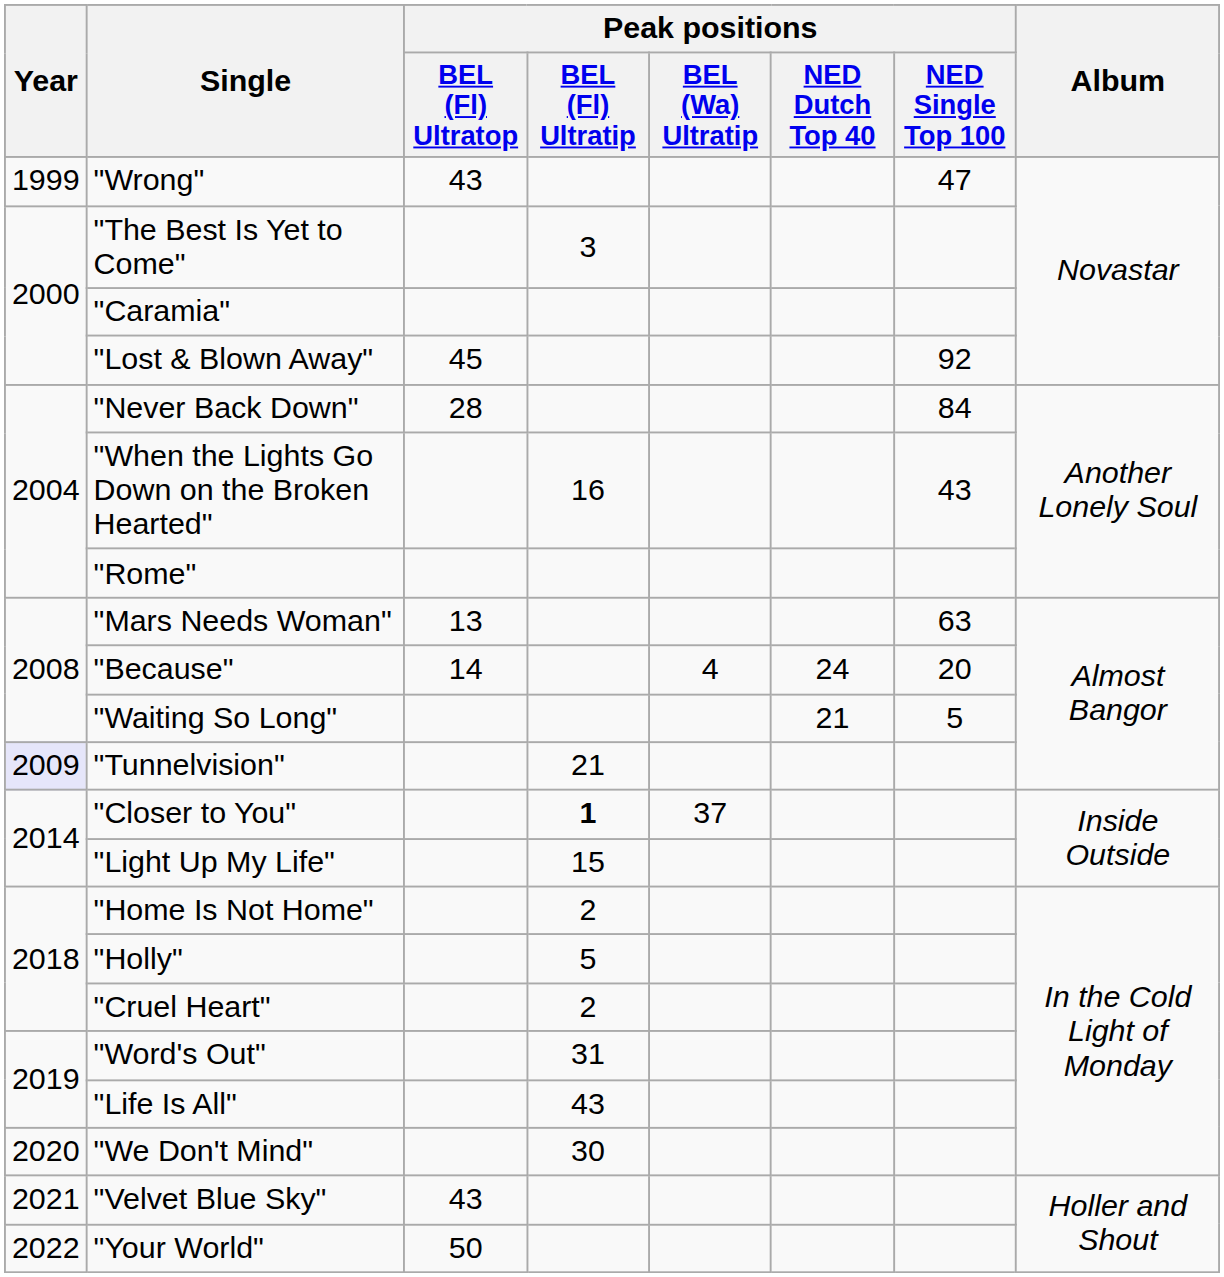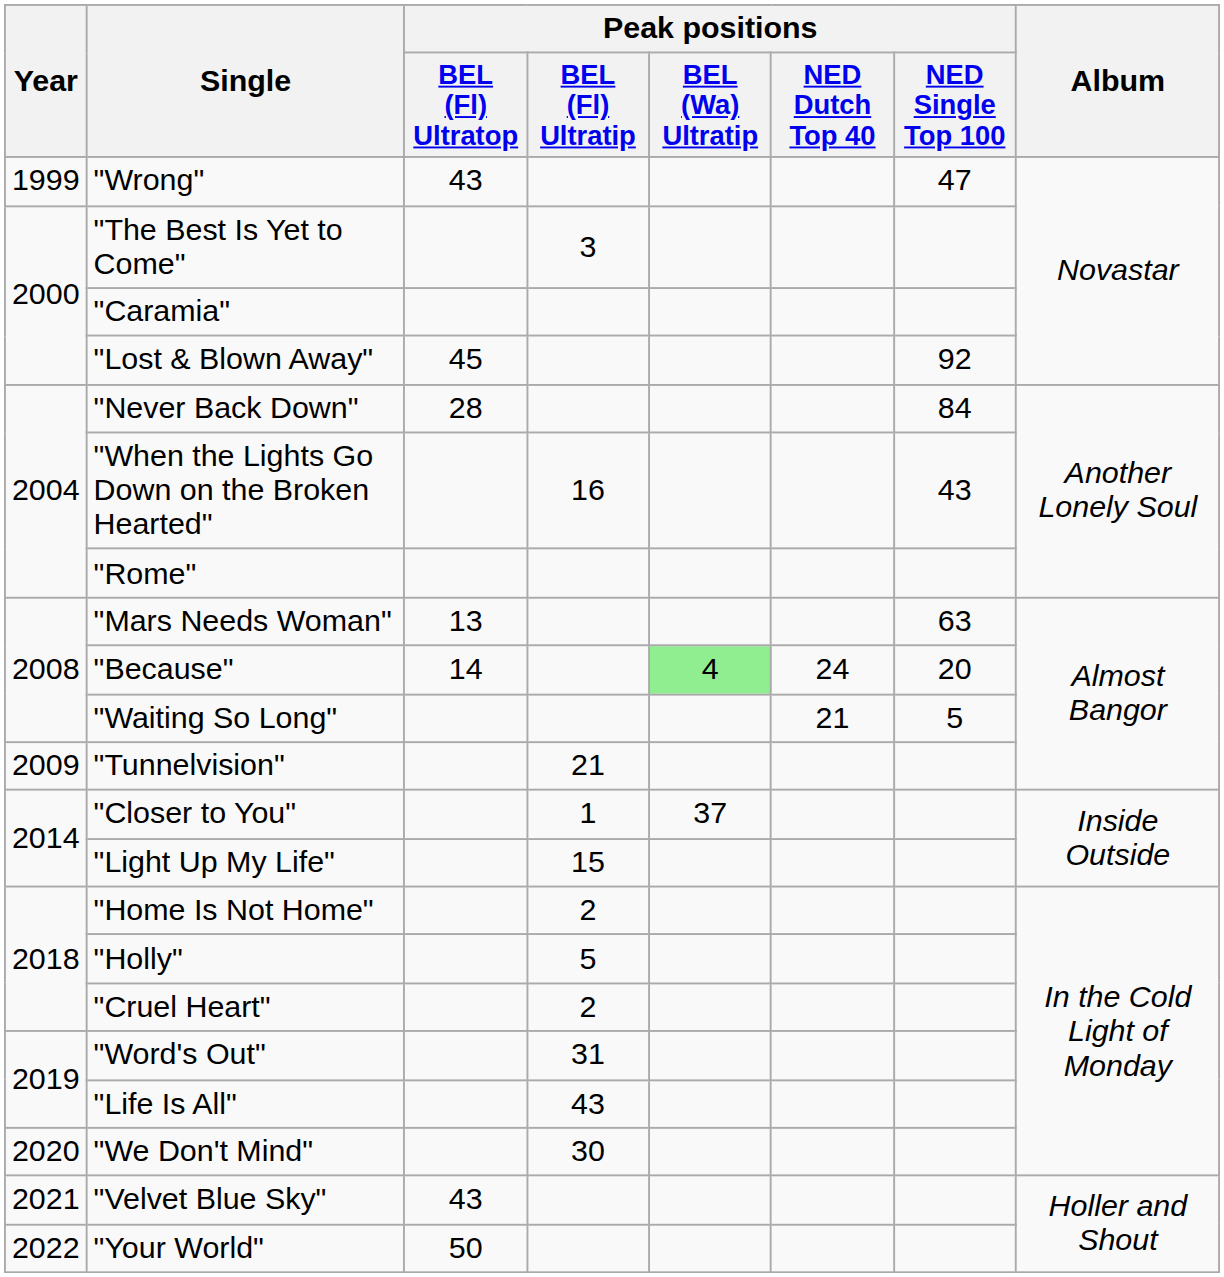(710, 669) no background -> (710, 669) lightgreen background
(46, 765) lavender background -> (46, 765) no background
(588, 813) bold -> (588, 813) normal
